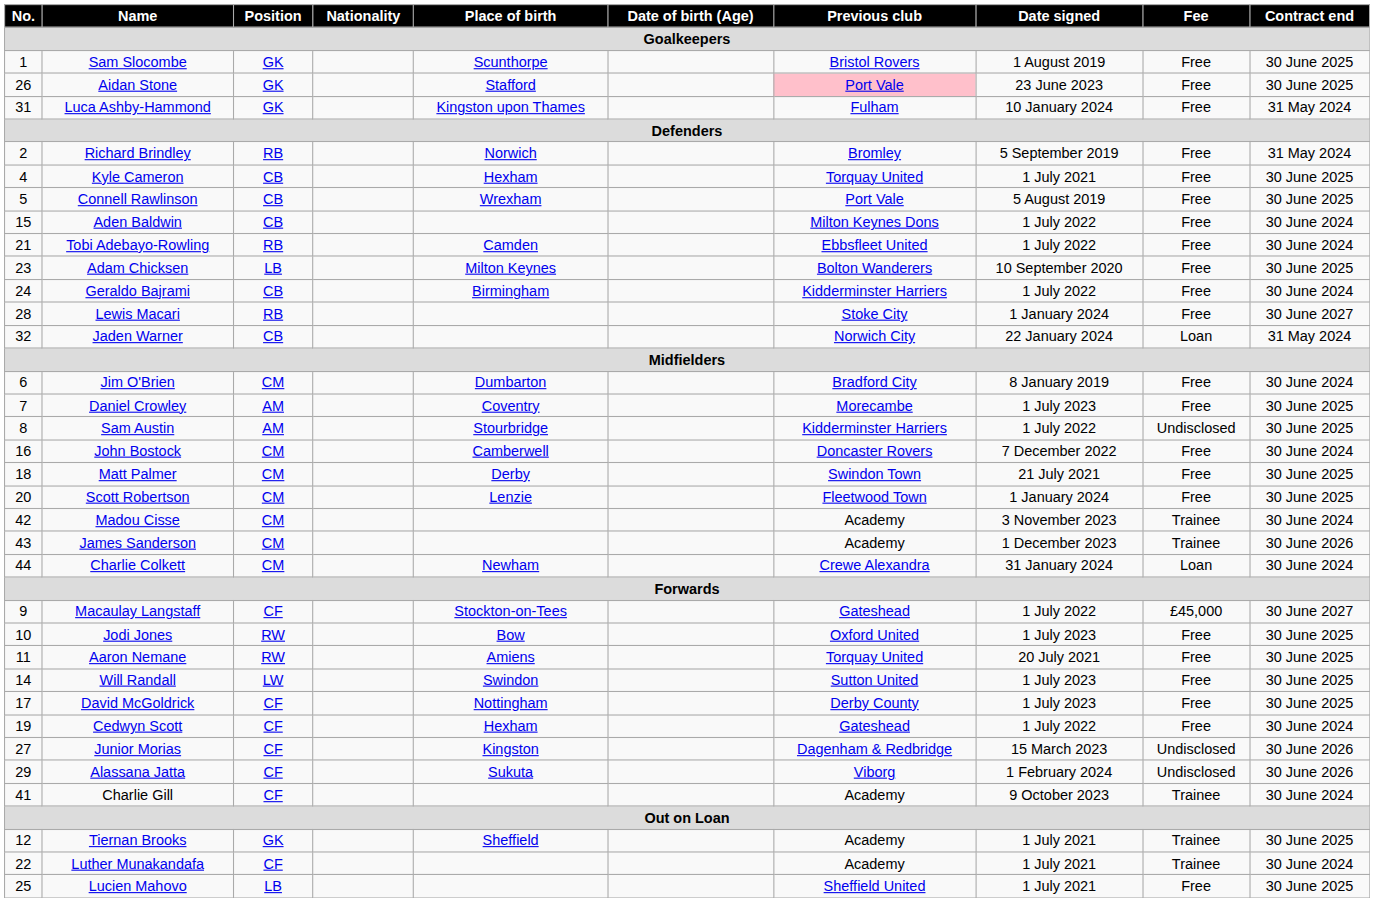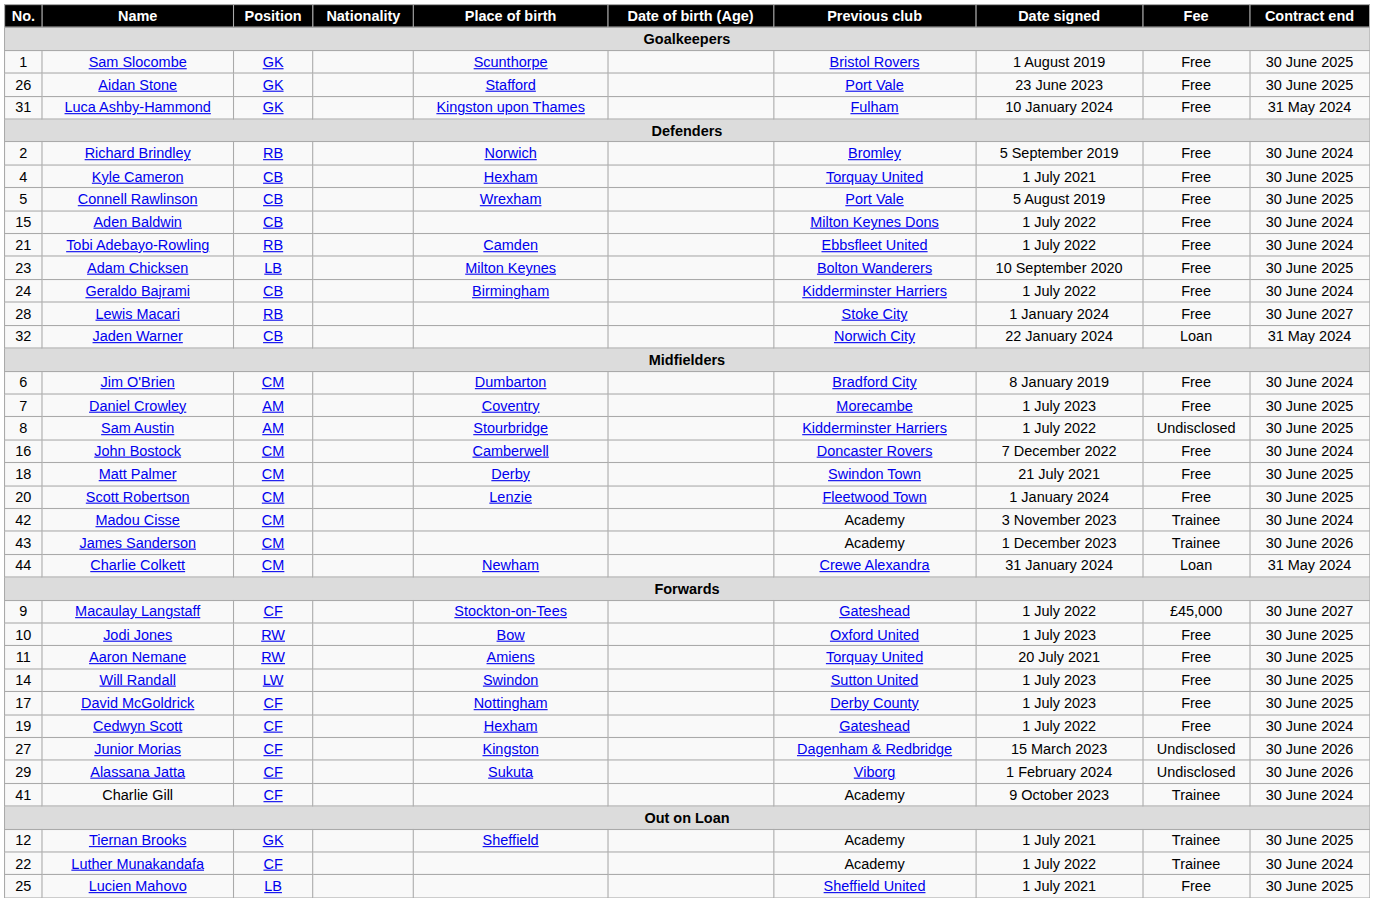(875, 84) pink background -> (875, 84) no background
(1309, 153) 31 May 2024 -> (1309, 153) 30 June 2024
(1309, 565) 30 June 2024 -> (1309, 565) 31 May 2024
(1059, 863) 1 July 2021 -> (1059, 863) 1 July 2022
